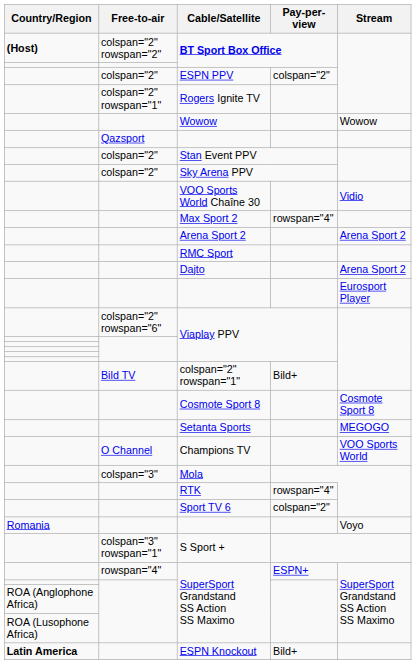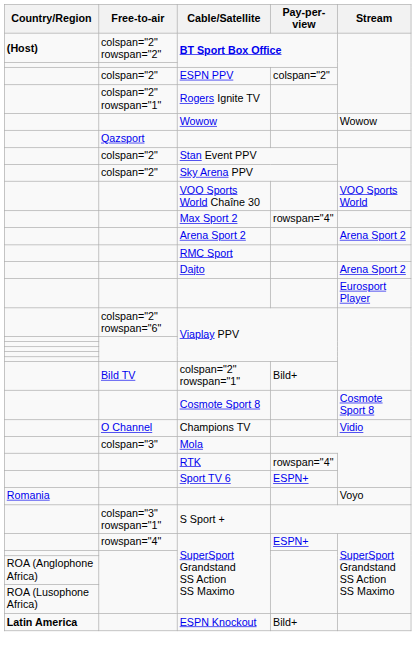(352, 196) Vidio -> (369, 196) VOO Sports World
- row: (138, 428)
(369, 451) VOO Sports World -> (352, 428) Vidio
(301, 508) colspan="2" -> (291, 479) ESPN+
